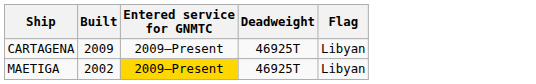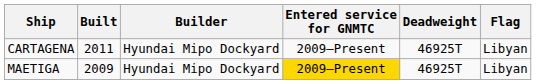+ column: (201, 22)
(99, 49) 2009 -> (99, 49) 2011
(99, 69) 2002 -> (99, 69) 2009
